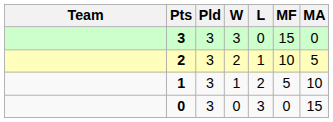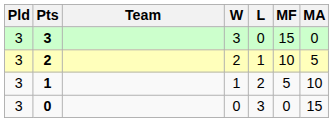columns swapped: (86, 15) <-> (210, 15)
